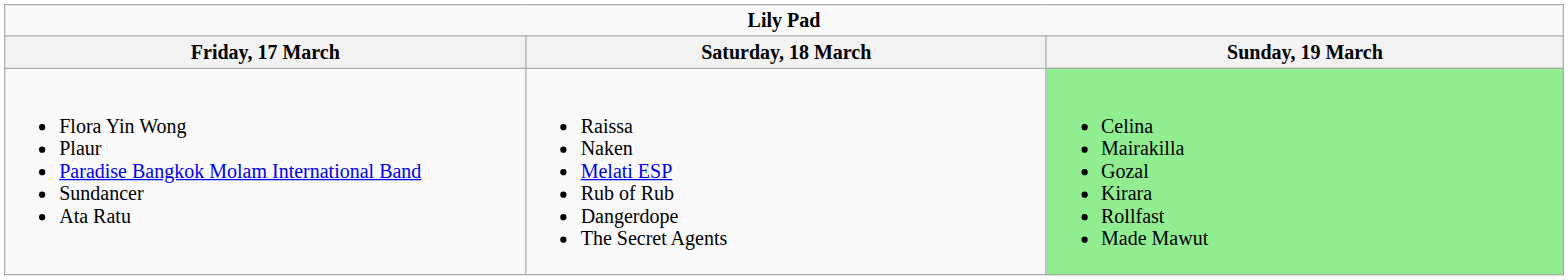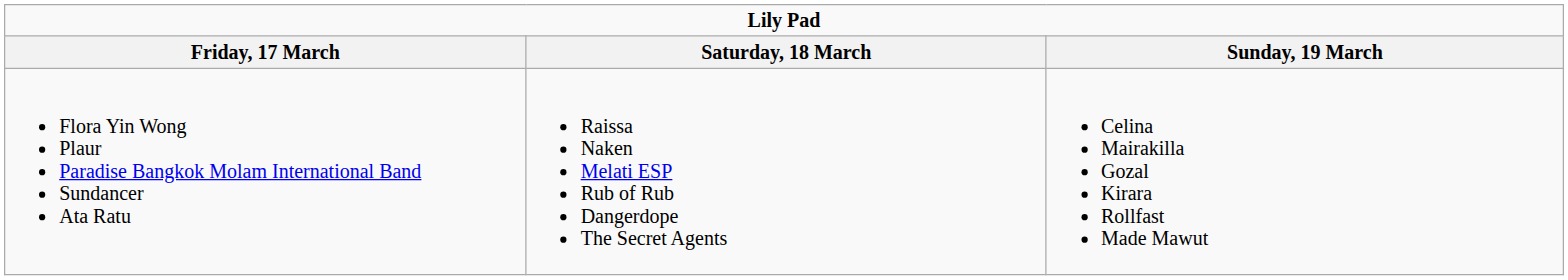(1305, 183) lightgreen background -> (1305, 183) no background
